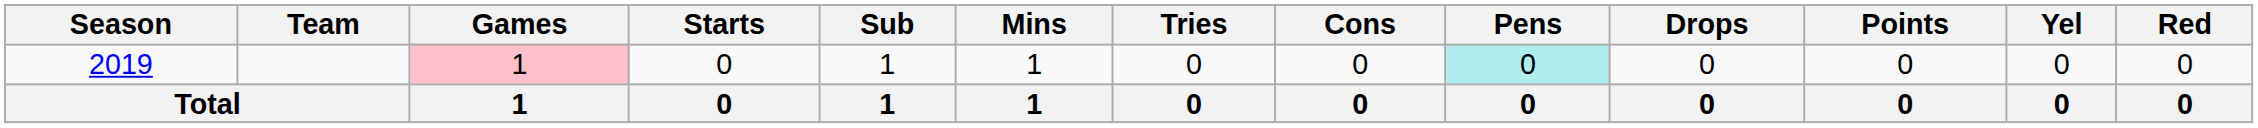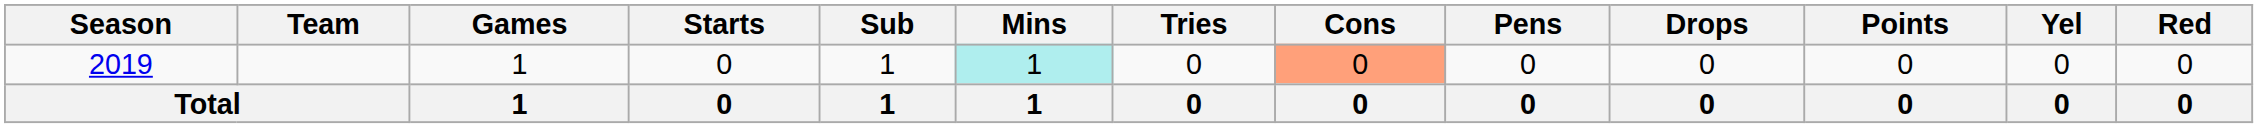(520, 63) pink background -> (520, 63) no background
(1034, 63) no background -> (1034, 63) paleturquoise background
(1360, 63) no background -> (1360, 63) lightsalmon background
(1528, 63) paleturquoise background -> (1528, 63) no background
